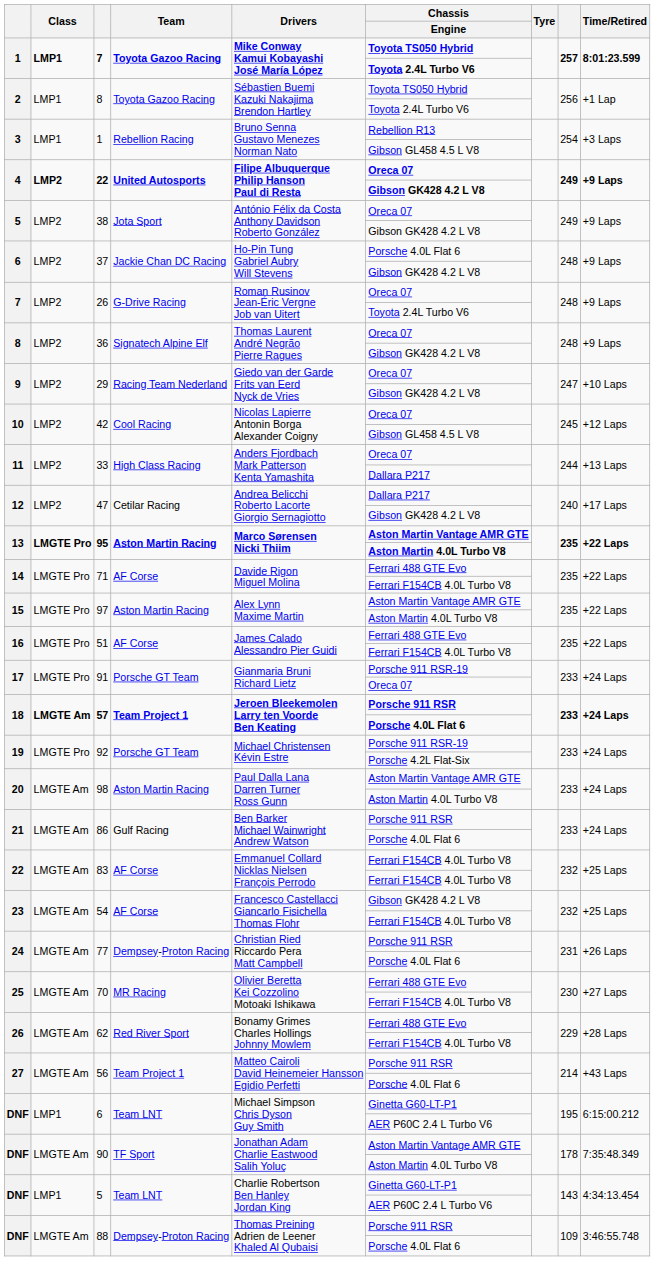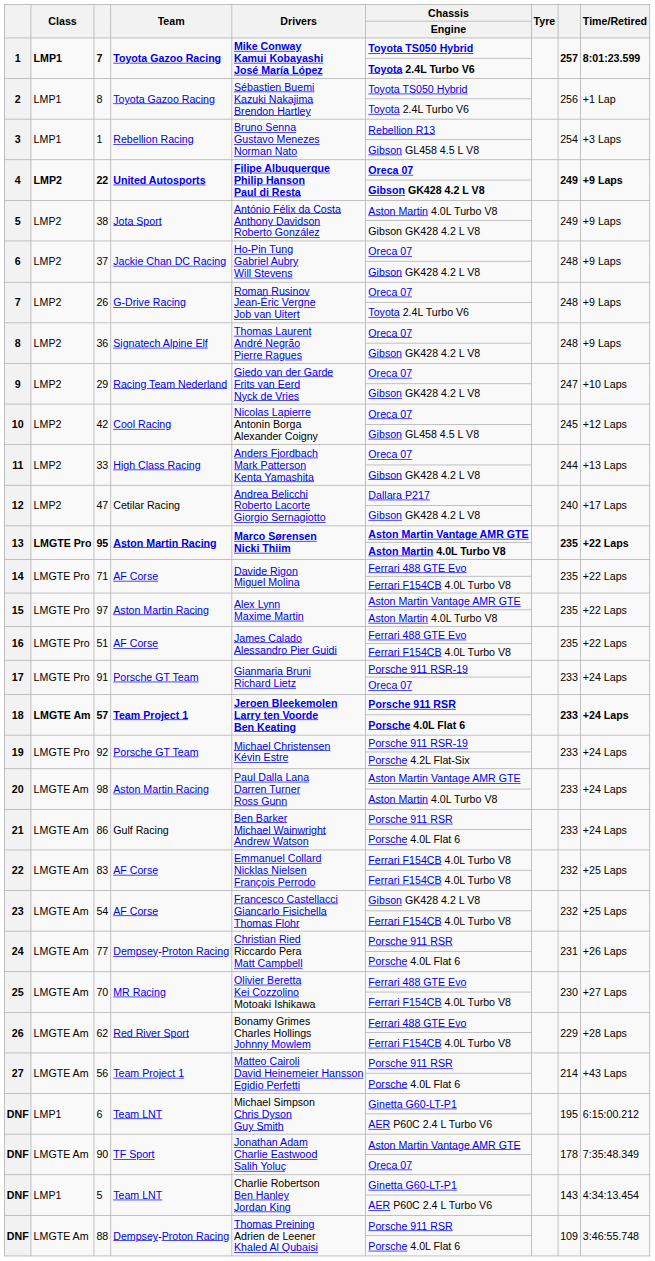(390, 211) Oreca 07 -> (433, 211) Aston Martin 4.0L Turbo V8
(414, 252) Porsche 4.0L Flat 6 -> (390, 252) Oreca 07
(399, 475) Dallara P217 -> (424, 475) Gibson GK428 4.2 L V8
(433, 1165) Aston Martin 4.0L Turbo V8 -> (390, 1165) Oreca 07
